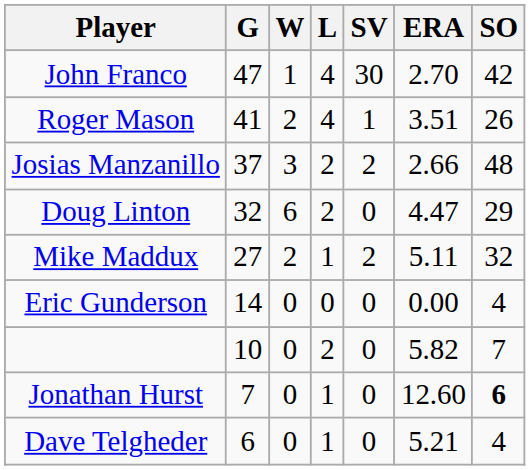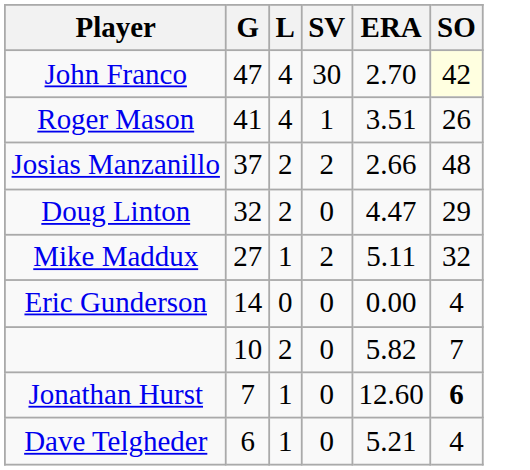- column: (290, 27)
(499, 73) no background -> (456, 73) lightyellow background
